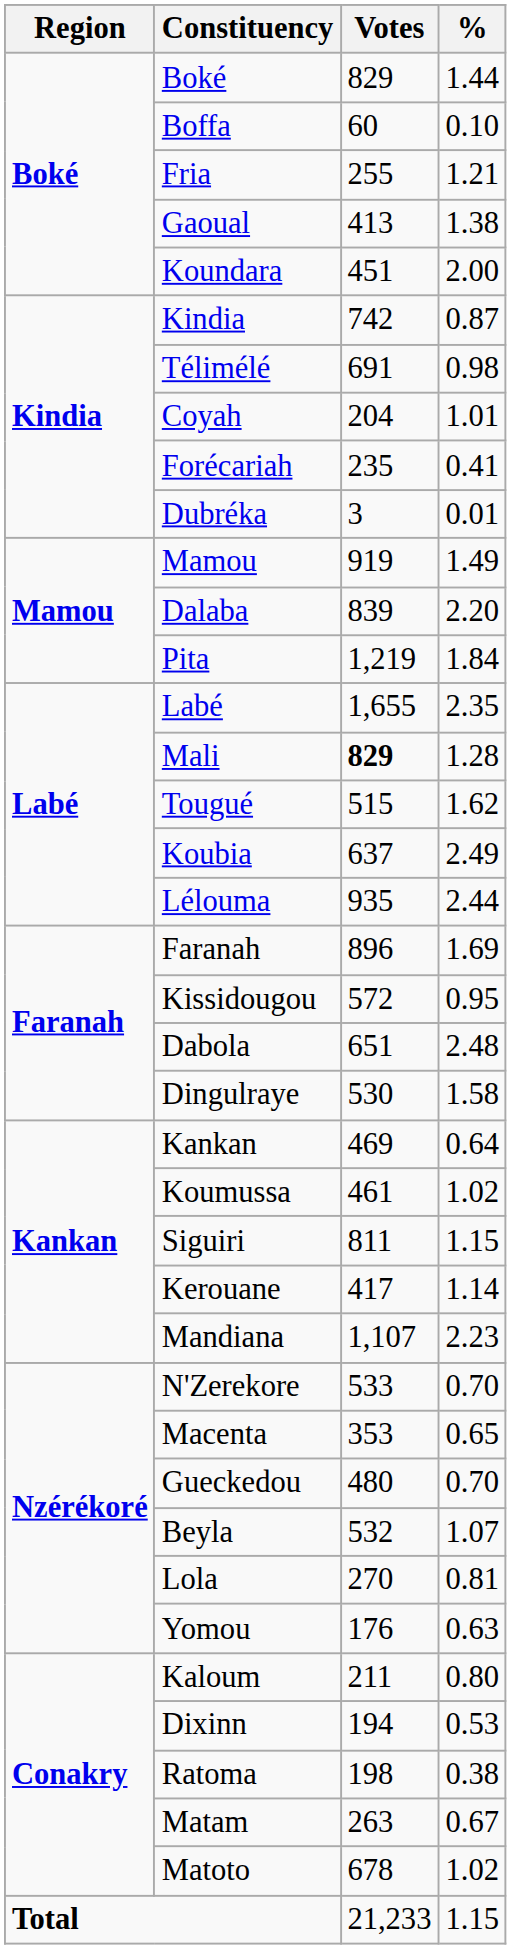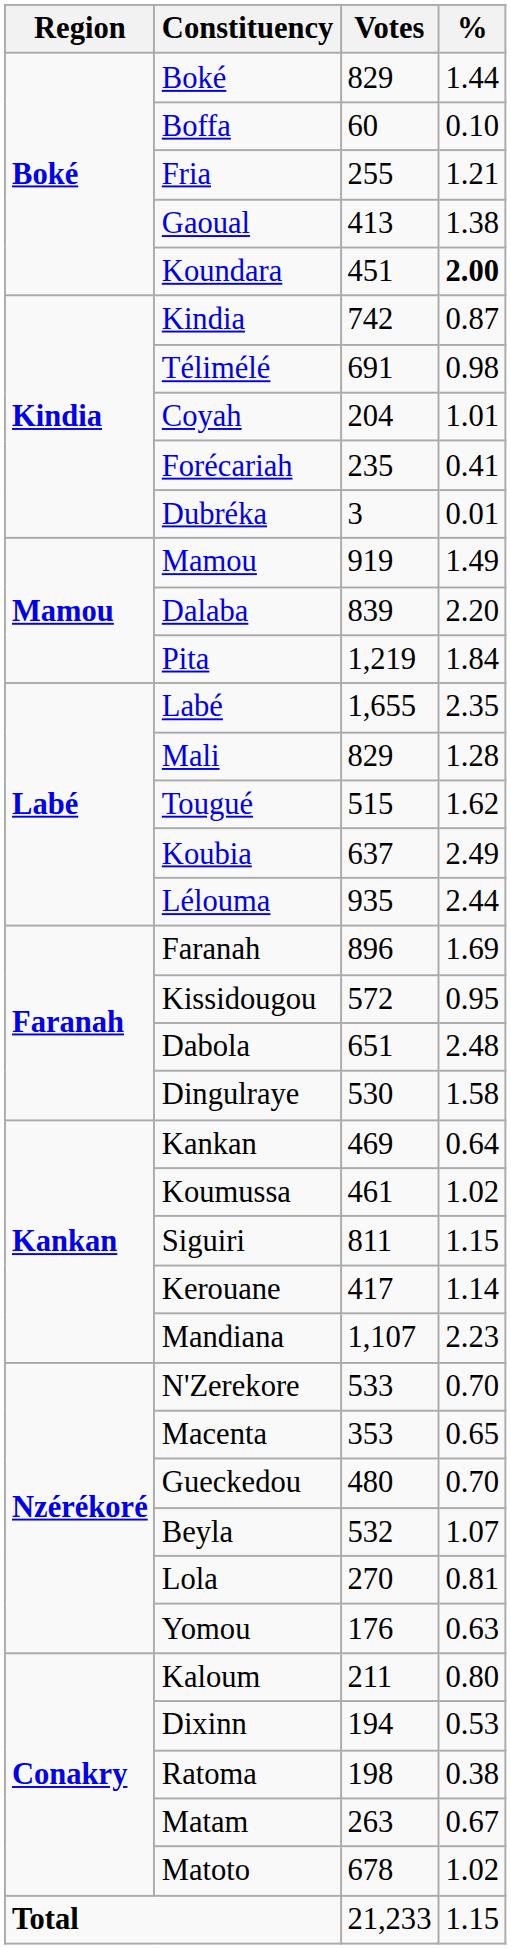(472, 271) normal -> (472, 271) bold
(370, 755) bold -> (370, 755) normal
